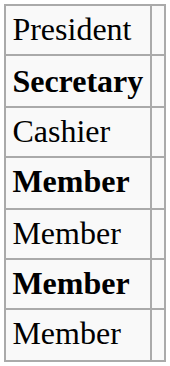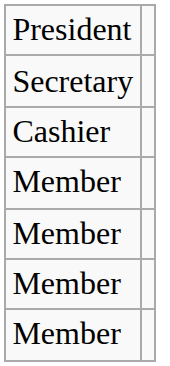(78, 80) bold -> (73, 80) normal
(71, 182) bold -> (67, 182) normal
(71, 283) bold -> (67, 283) normal
